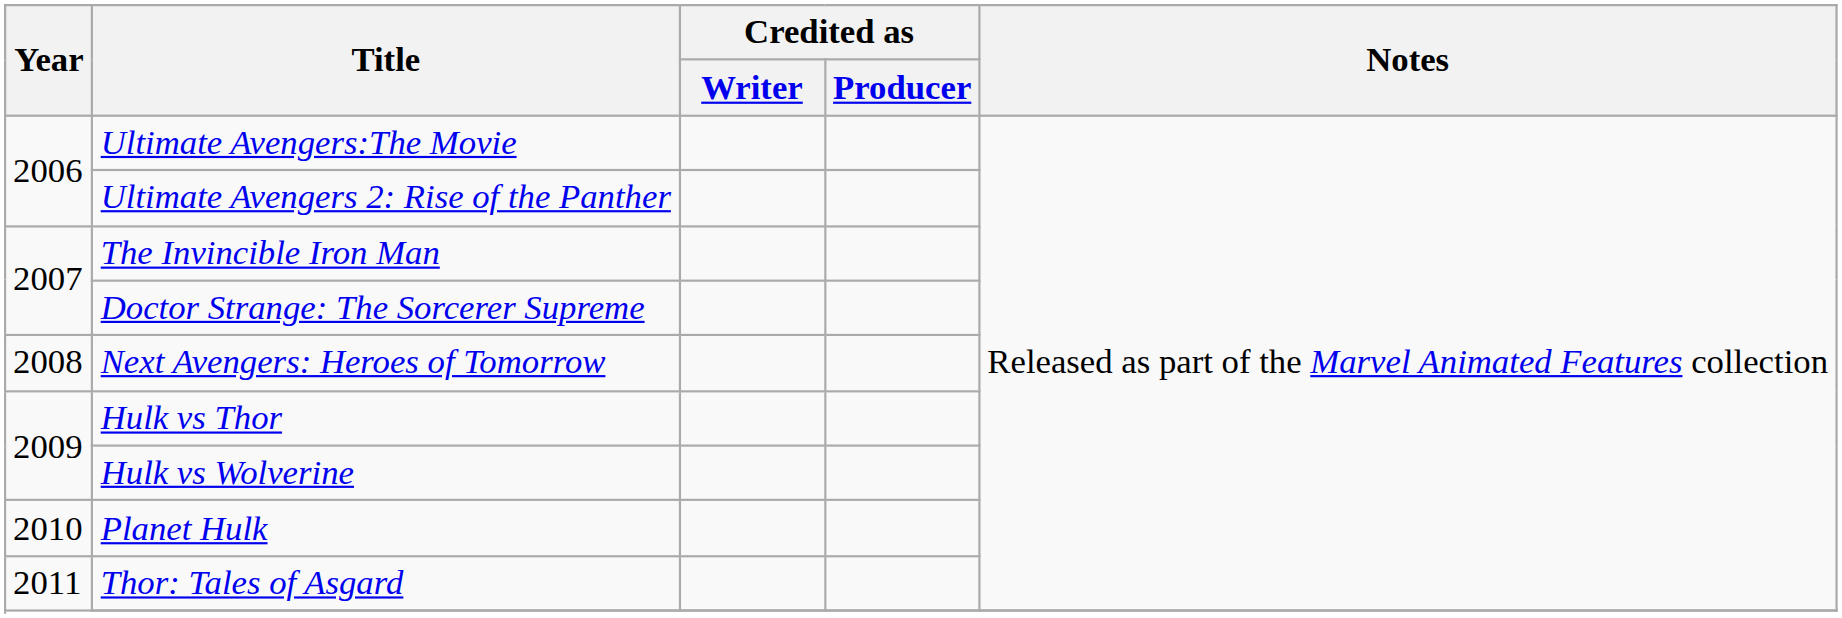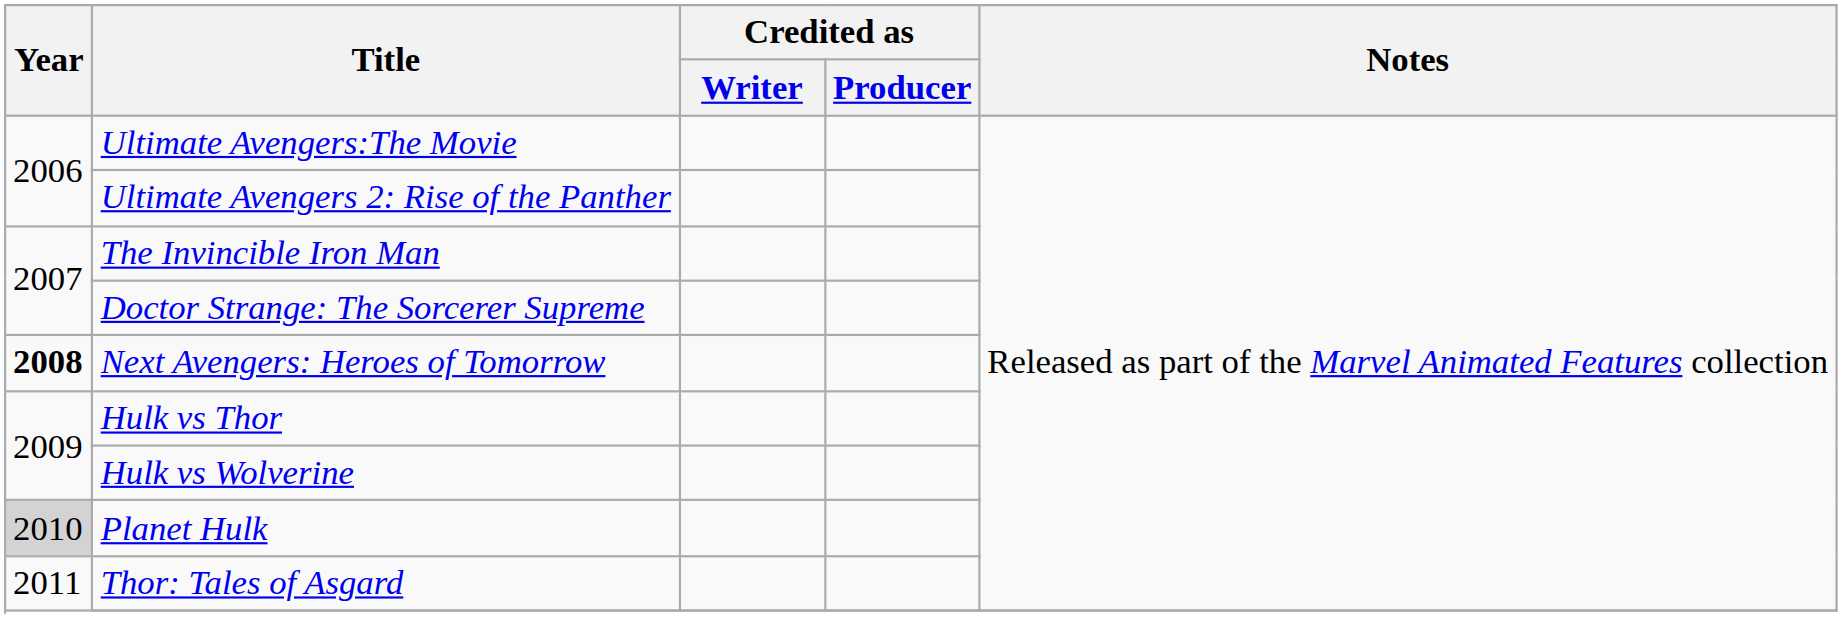(48, 362) normal -> (48, 362) bold
(48, 527) no background -> (48, 527) lightgrey background
